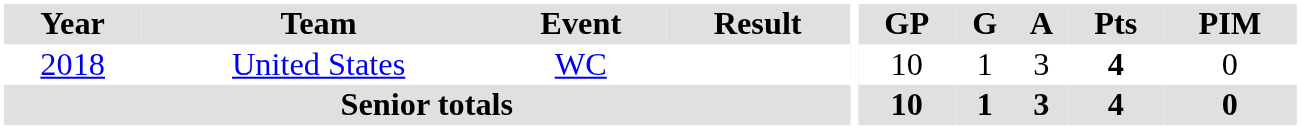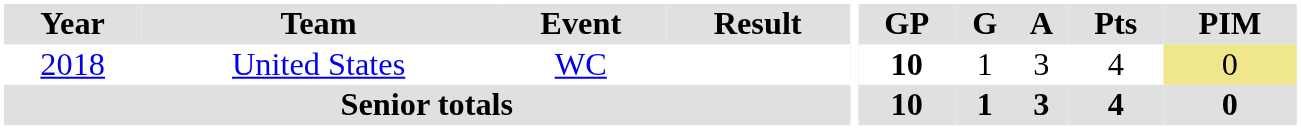(907, 64) normal -> (907, 64) bold
(1116, 64) bold -> (1116, 64) normal
(1230, 64) no background -> (1230, 64) khaki background
